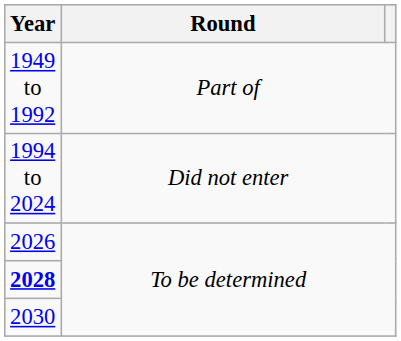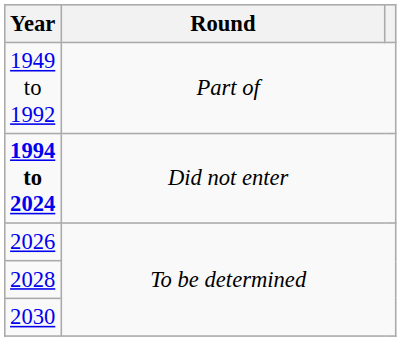(33, 178) normal -> (33, 178) bold
(33, 279) bold -> (33, 279) normal
